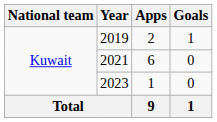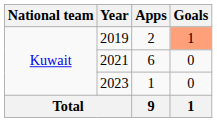(191, 38) no background -> (191, 38) lightsalmon background
